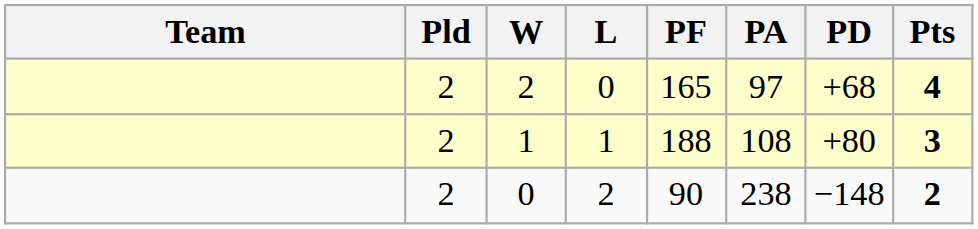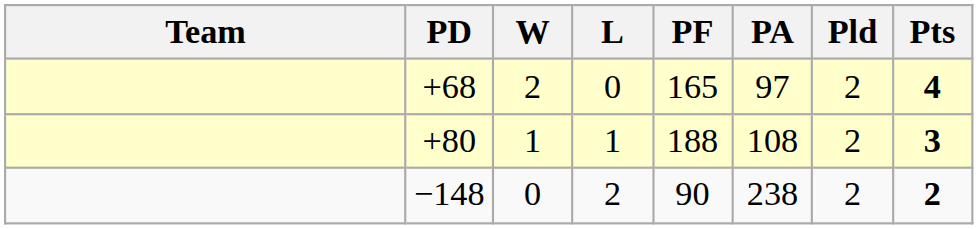columns swapped: (446, 31) <-> (849, 31)
